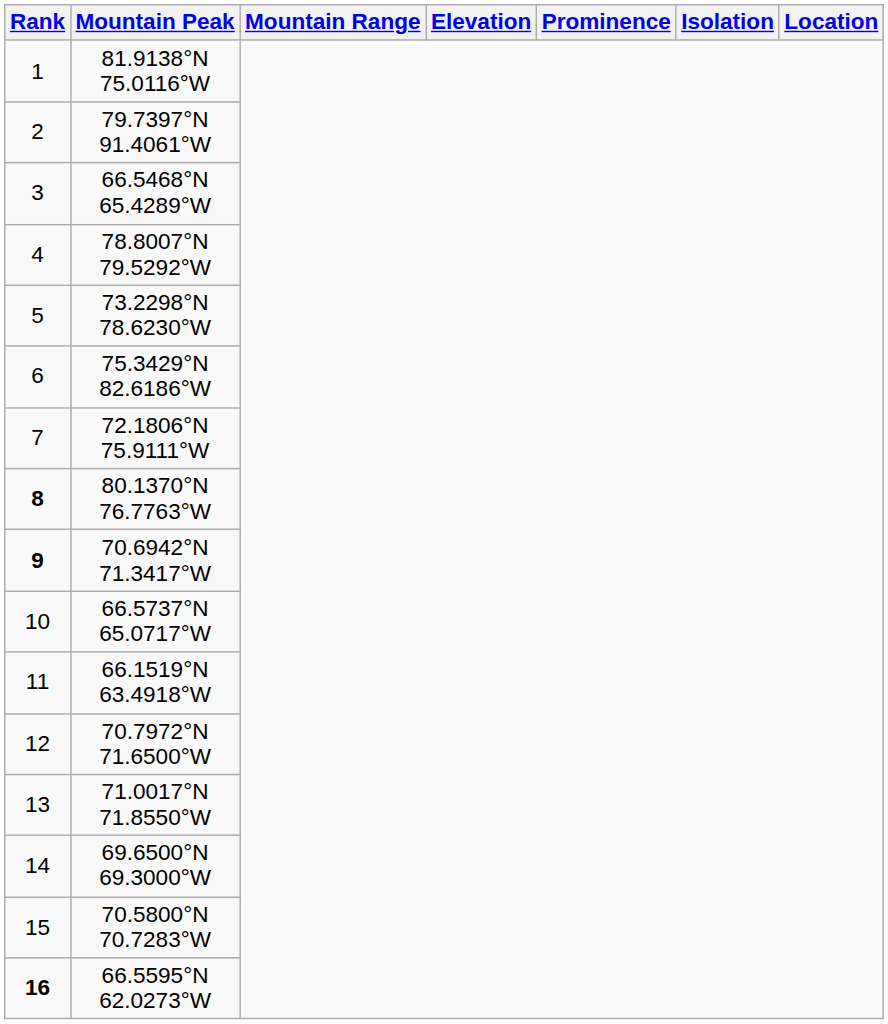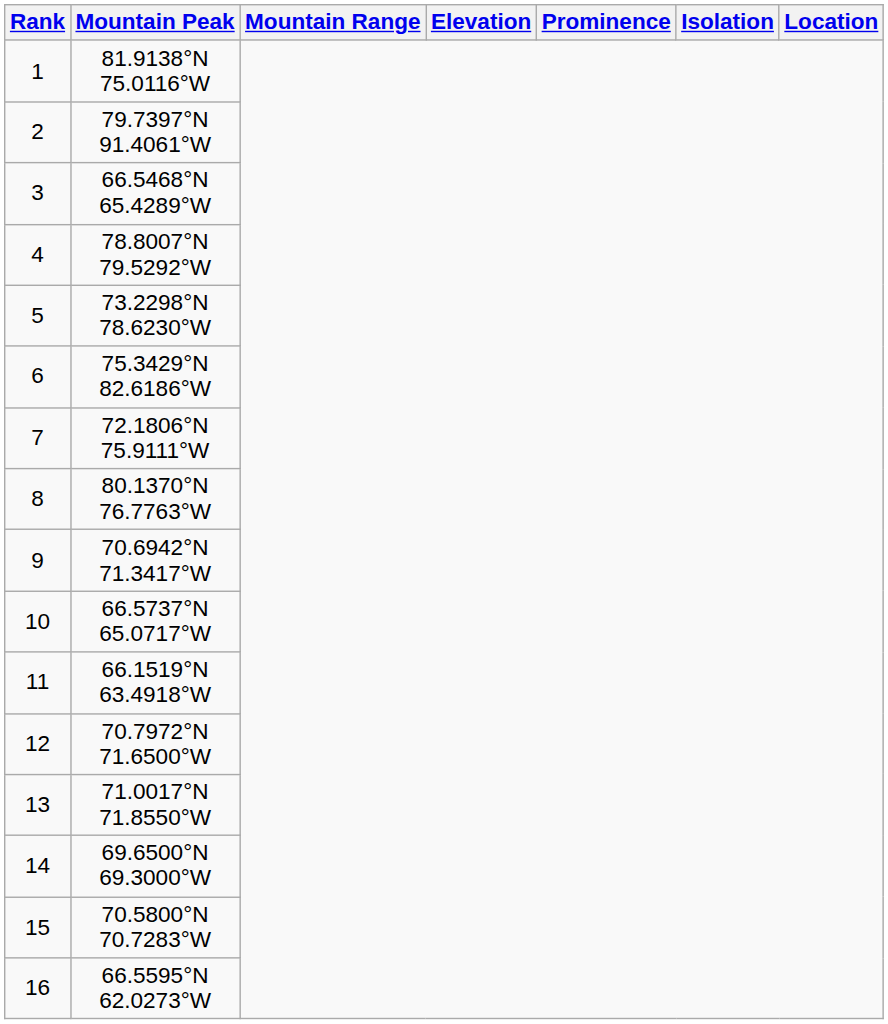(37, 498) bold -> (37, 498) normal
(37, 560) bold -> (37, 560) normal
(37, 988) bold -> (37, 988) normal
